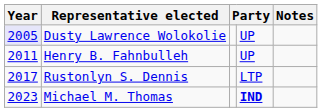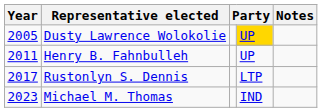(23, 35) lavender background -> (23, 35) no background
(247, 35) no background -> (247, 35) gold background
(251, 97) bold -> (251, 97) normal
